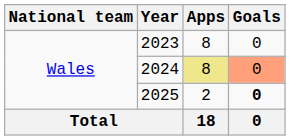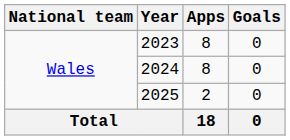(206, 70) khaki background -> (206, 70) no background
(257, 70) lightsalmon background -> (257, 70) no background
(257, 96) bold -> (257, 96) normal
